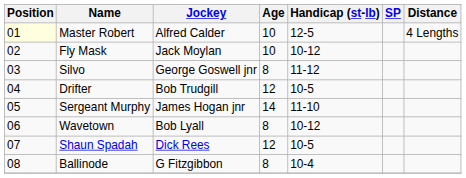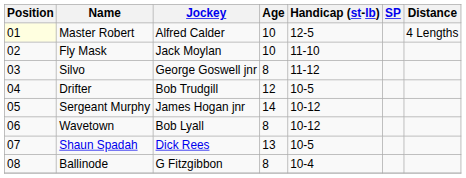(305, 51) 10-12 -> (305, 51) 11-10
(305, 107) 11-10 -> (305, 107) 10-12
(269, 145) 12 -> (269, 145) 13
